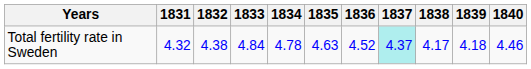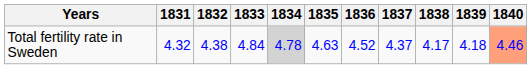(288, 44) no background -> (288, 44) lightgrey background
(399, 44) paleturquoise background -> (399, 44) no background
(510, 44) no background -> (510, 44) lightsalmon background
